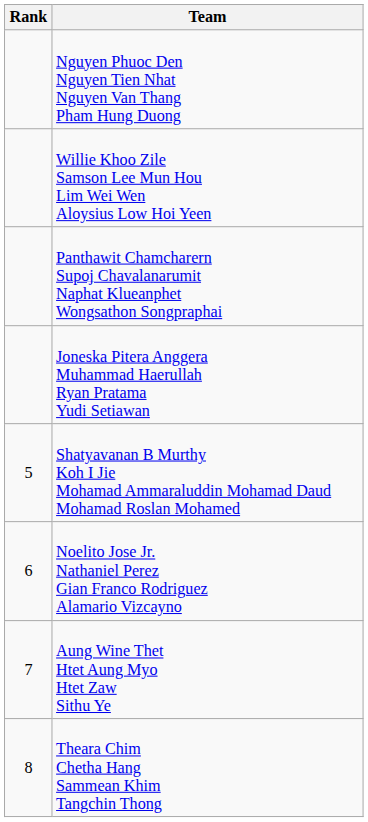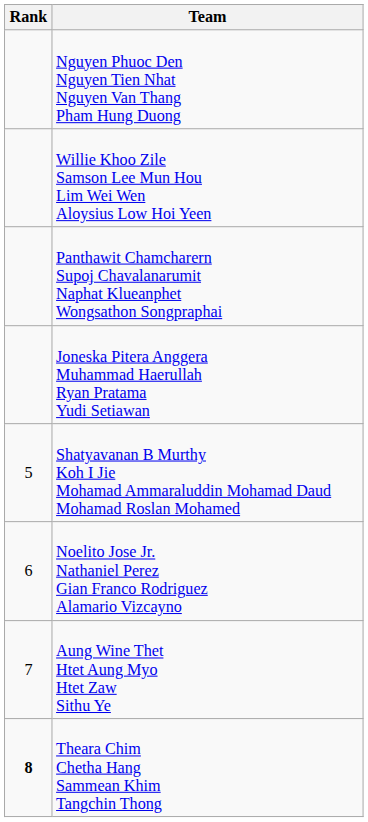(28, 767) normal -> (28, 767) bold
